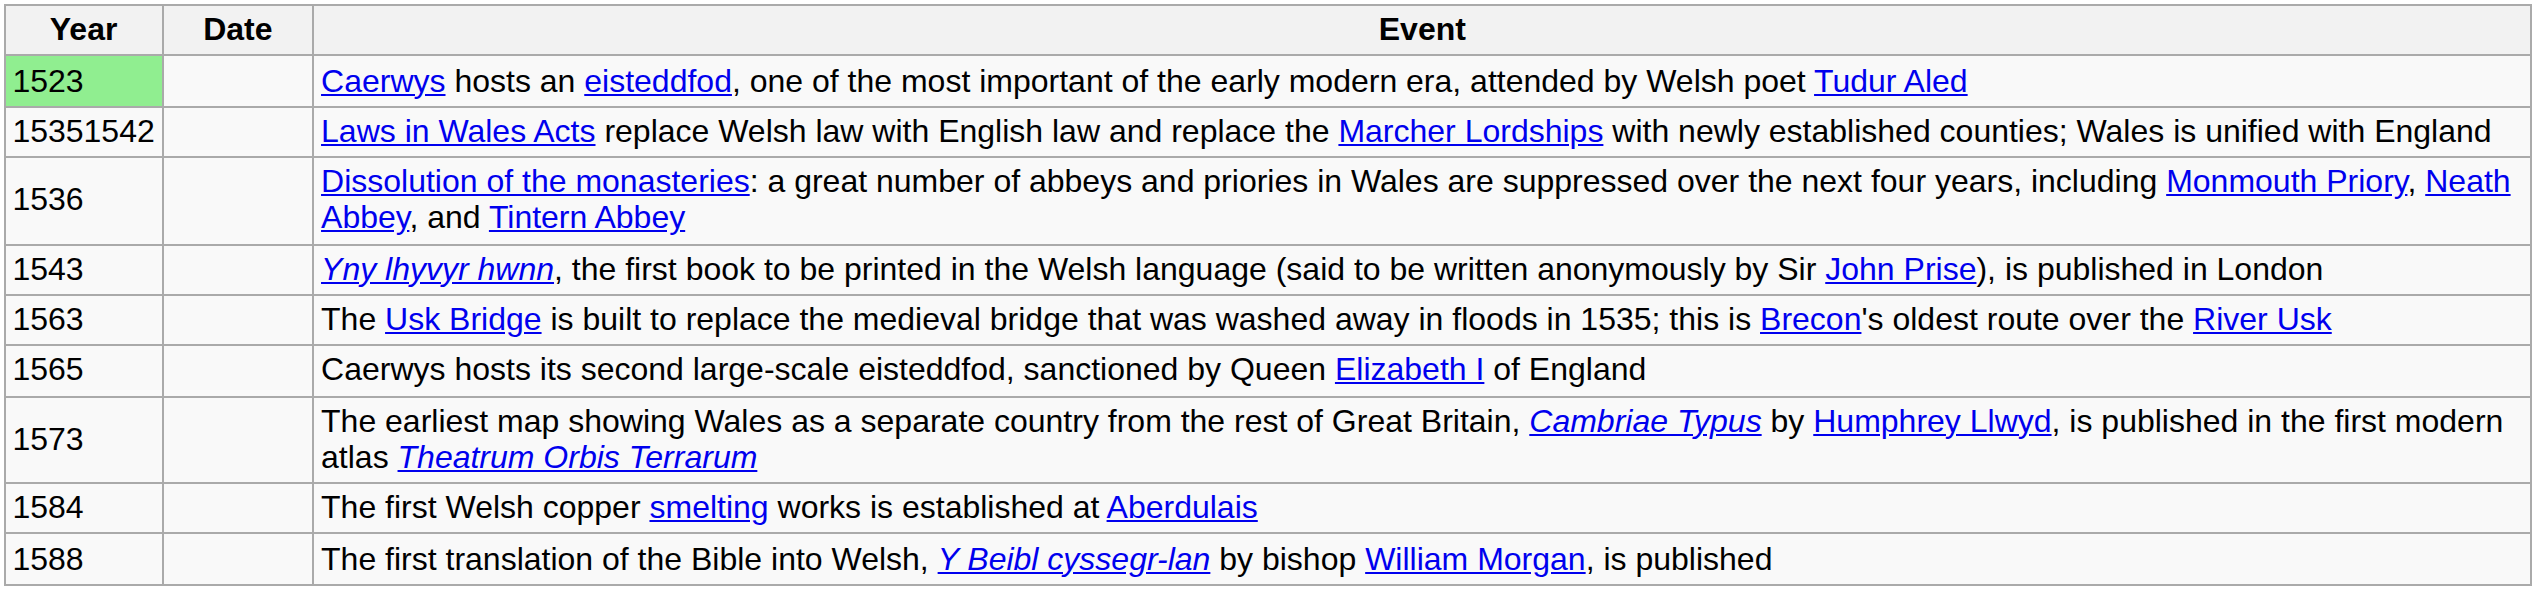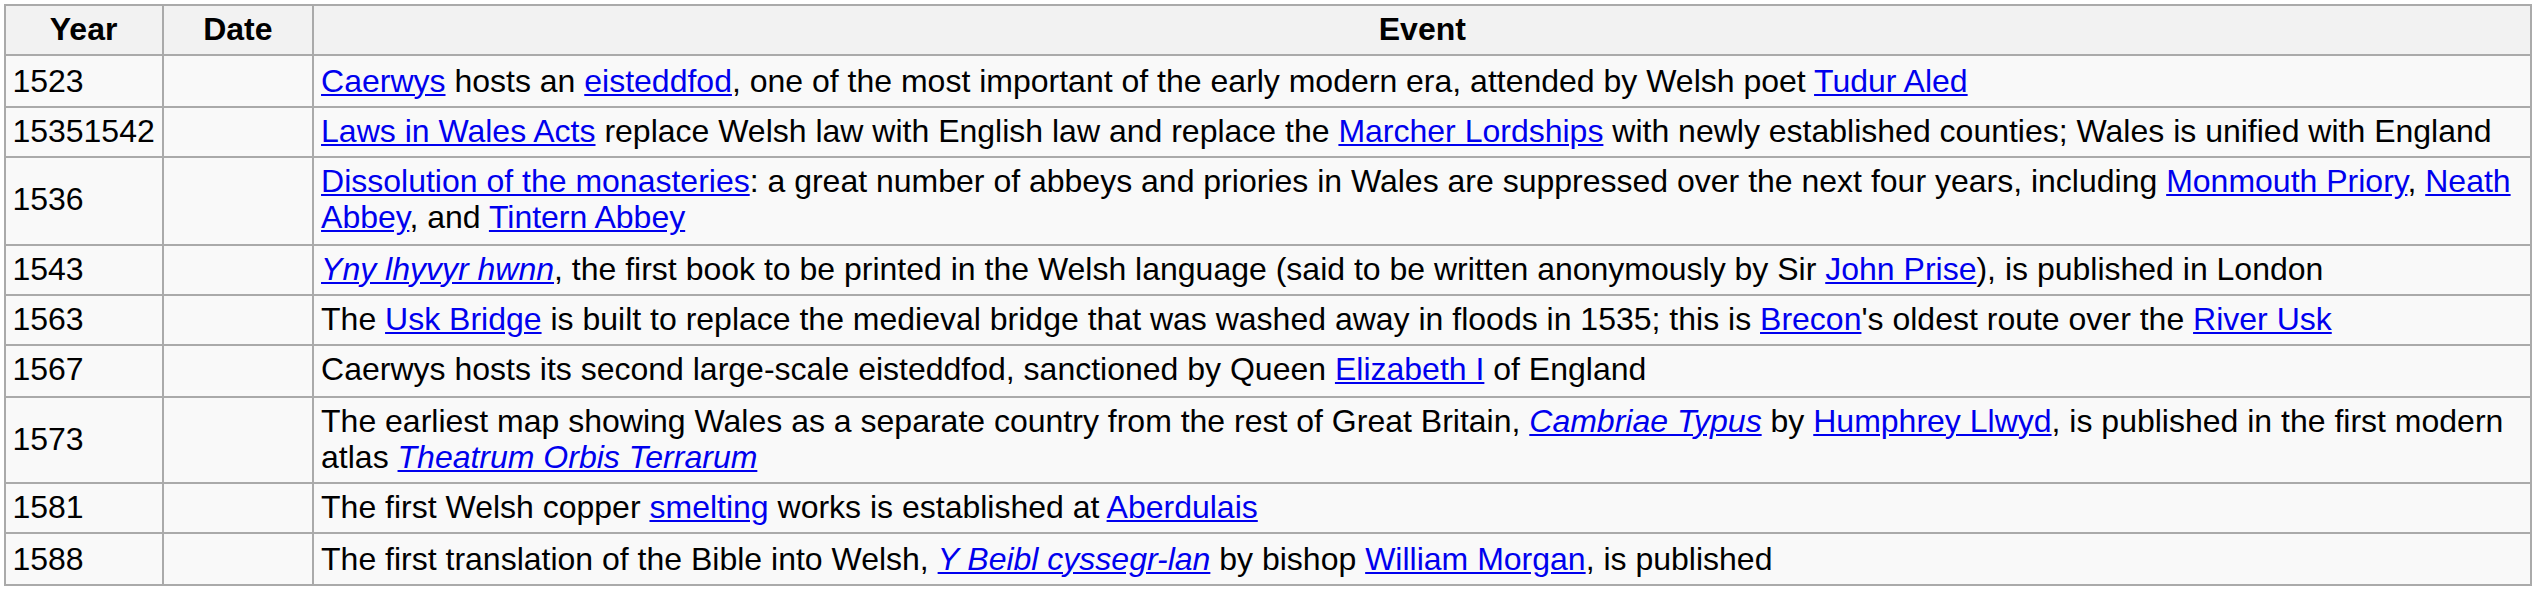(48, 80) lightgreen background -> (48, 80) no background
(48, 370) 1565 -> (48, 370) 1567
(48, 507) 1584 -> (48, 507) 1581
